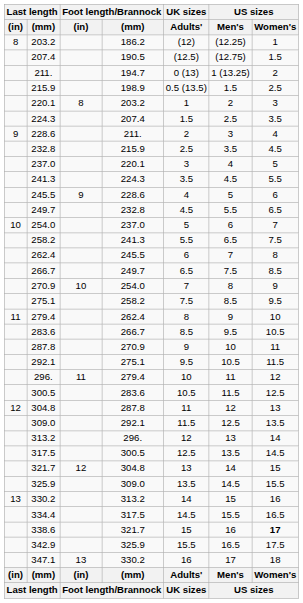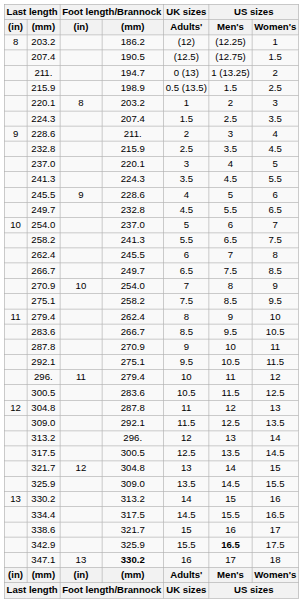(275, 529) bold -> (275, 529) normal
(230, 544) normal -> (230, 544) bold
(133, 560) normal -> (133, 560) bold
